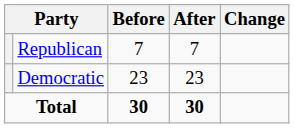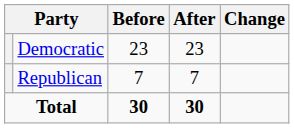rows swapped: (61, 78) <-> (60, 48)
